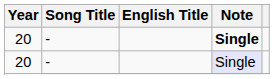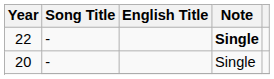(23, 39) 20 -> (23, 39) 22
(235, 62) lavender background -> (235, 62) no background
